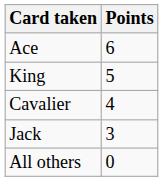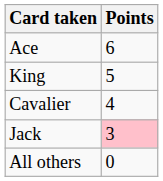(110, 133) no background -> (110, 133) pink background
